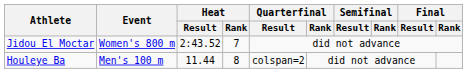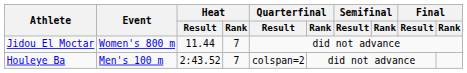(200, 44) 2:43.52 -> (200, 44) 11.44
(200, 60) 11.44 -> (200, 60) 2:43.52
(236, 60) 8 -> (236, 60) 7
